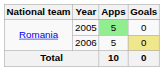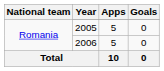(113, 27) lightgreen background -> (113, 27) no background
(144, 43) khaki background -> (144, 43) no background
